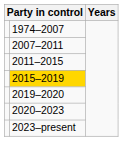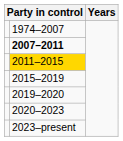(38, 45) normal -> (38, 45) bold
(38, 62) no background -> (38, 62) gold background
(38, 78) gold background -> (38, 78) no background
